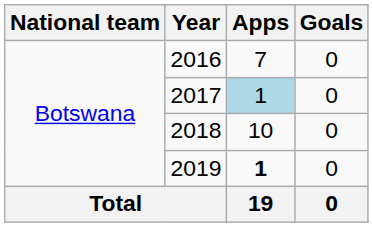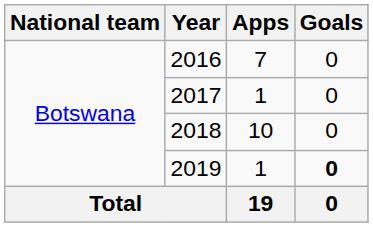(261, 95) lightblue background -> (261, 95) no background
(261, 167) bold -> (261, 167) normal
(332, 167) normal -> (332, 167) bold
